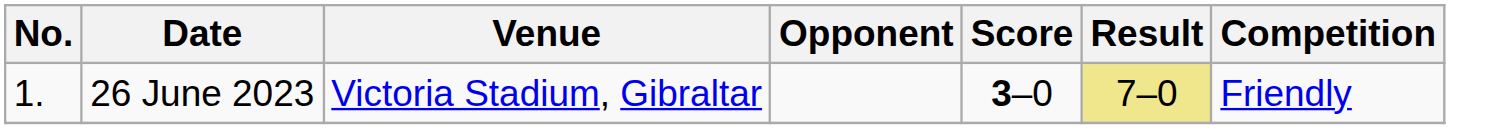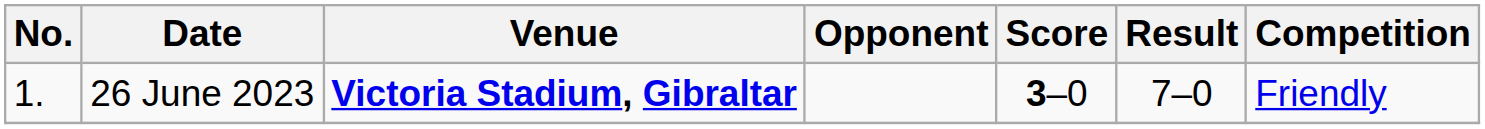(547, 92) normal -> (564, 92) bold
(1147, 92) khaki background -> (1182, 92) no background
